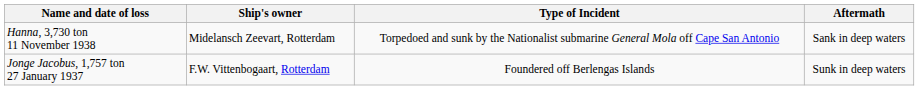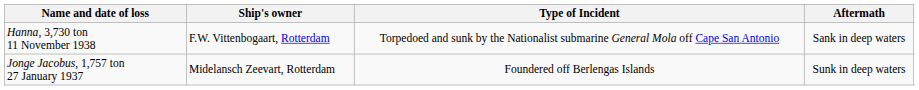(262, 38) Midelansch Zeevart, Rotterdam -> (259, 38) F.W. Vittenbogaart, Rotterdam
(259, 69) F.W. Vittenbogaart, Rotterdam -> (262, 69) Midelansch Zeevart, Rotterdam
